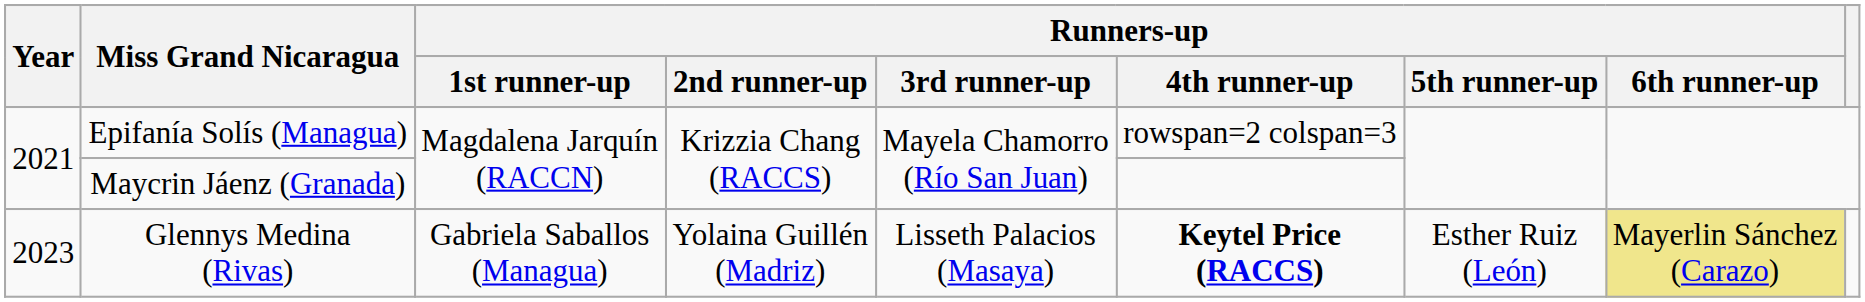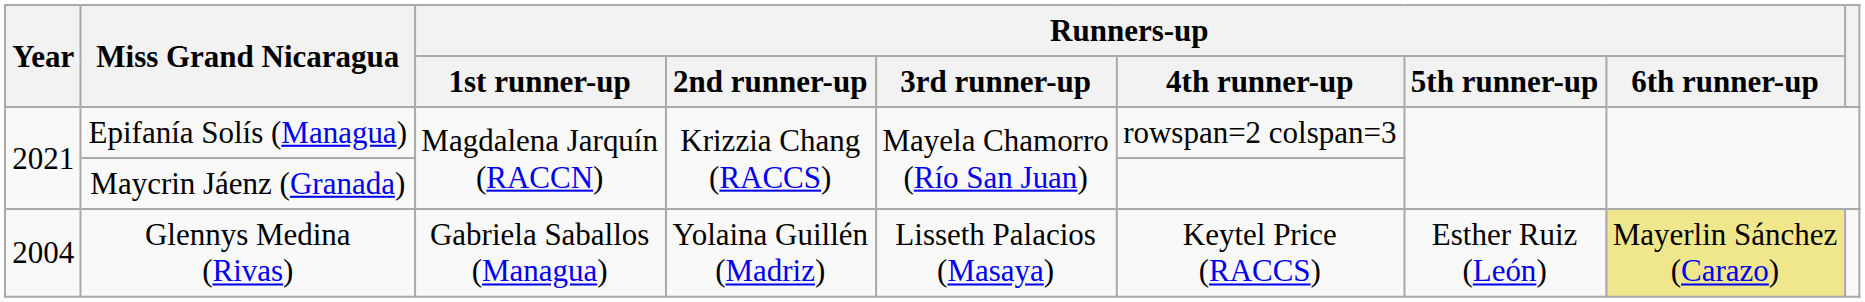(43, 253) 2023 -> (43, 253) 2004
(1260, 253) bold -> (1260, 253) normal
